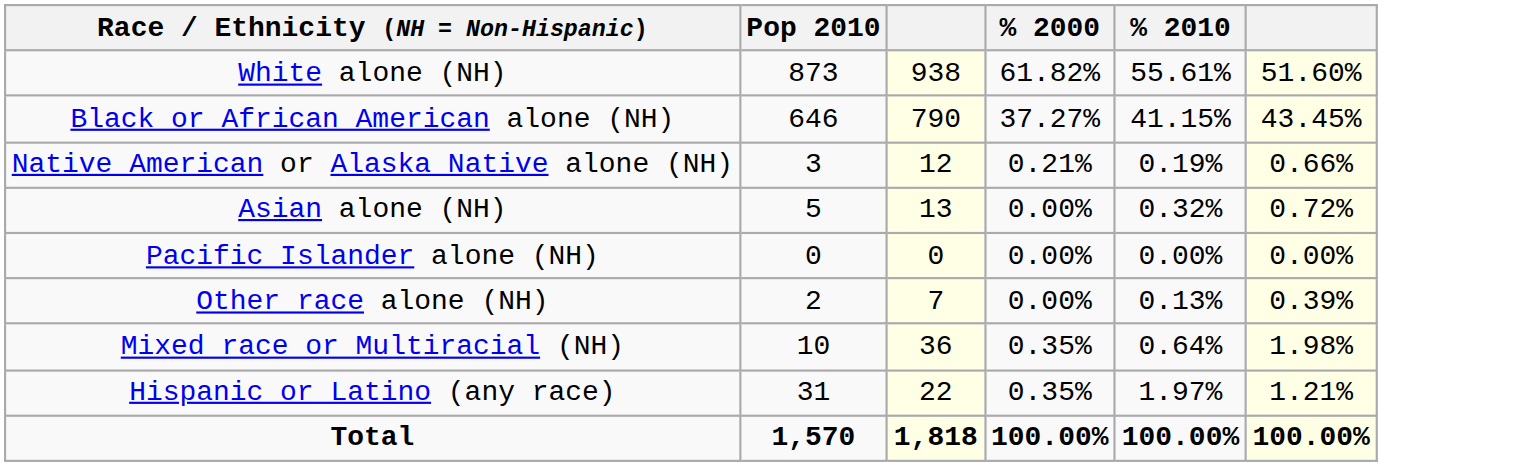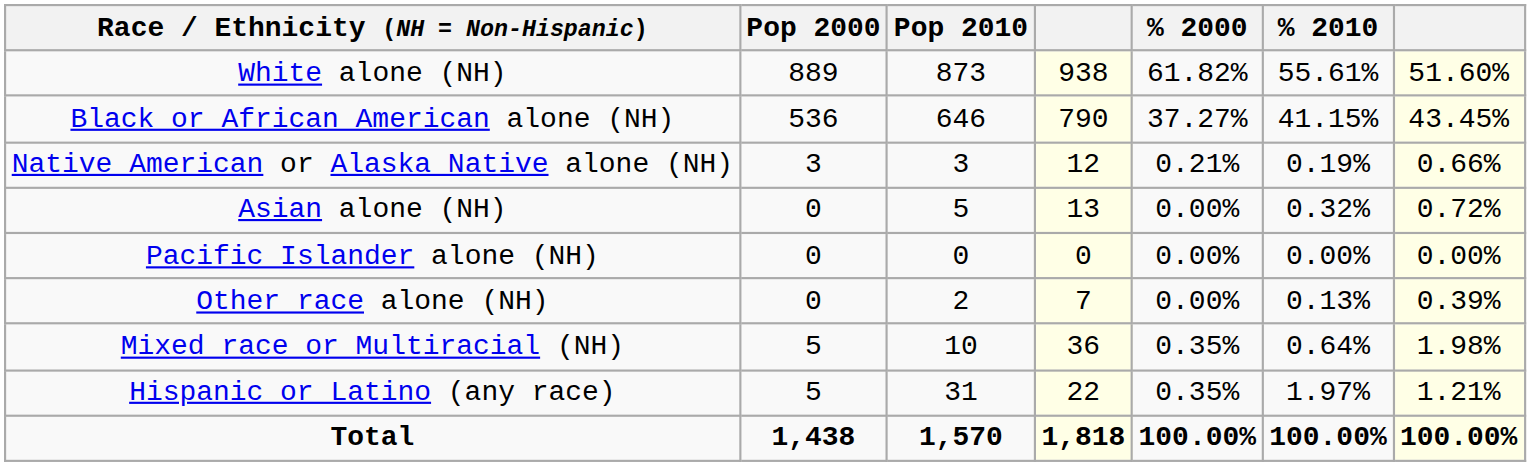+ column: (813, 28)
